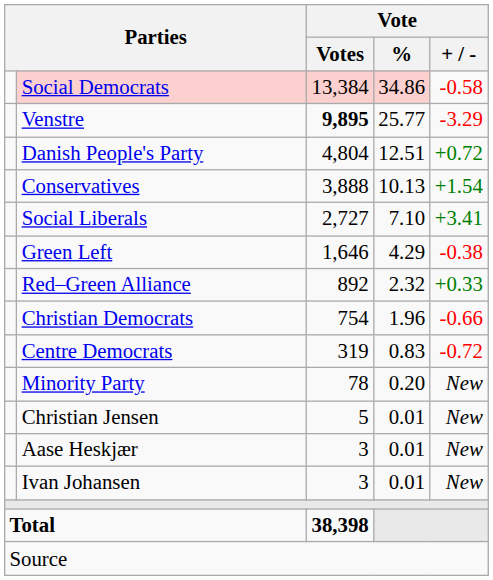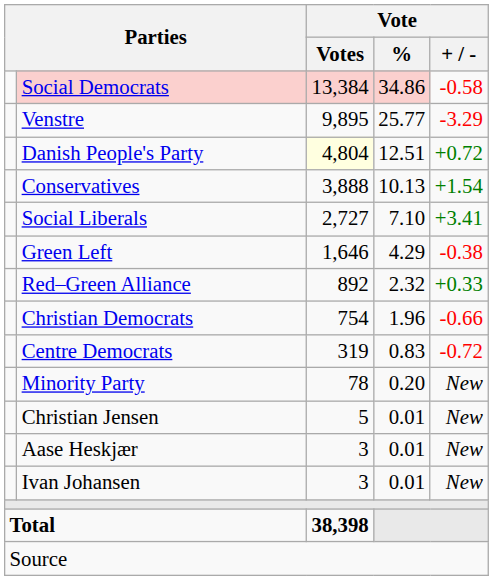(345, 119) bold -> (345, 119) normal
(345, 152) no background -> (345, 152) lightyellow background
